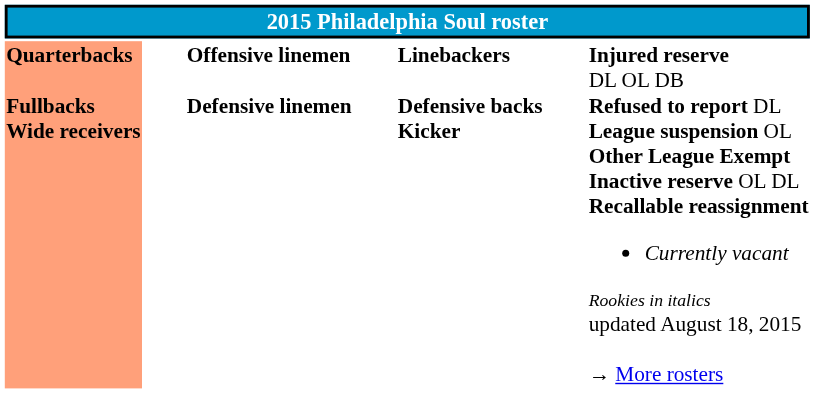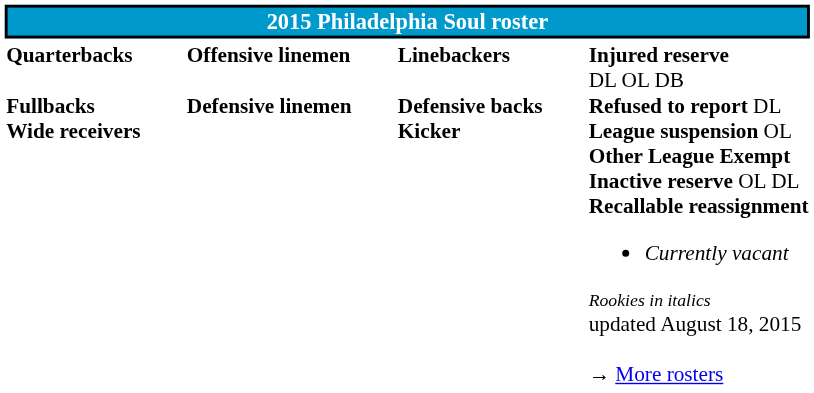(73, 92) lightsalmon background -> (73, 92) no background
